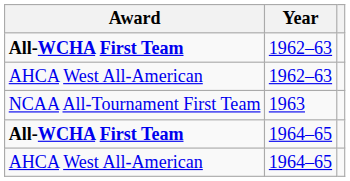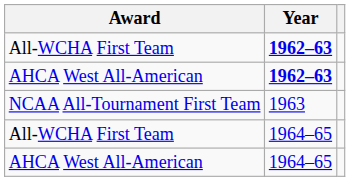(96, 47) bold -> (91, 47) normal
(300, 47) normal -> (300, 47) bold
(300, 76) normal -> (300, 76) bold
(96, 133) bold -> (91, 133) normal
